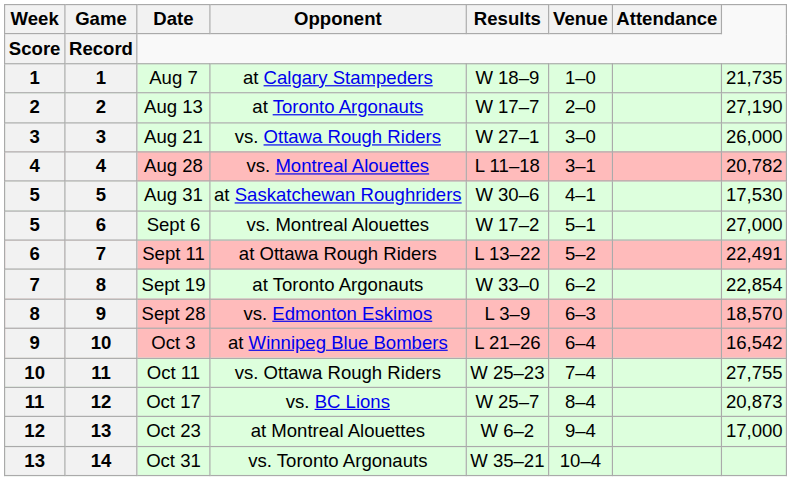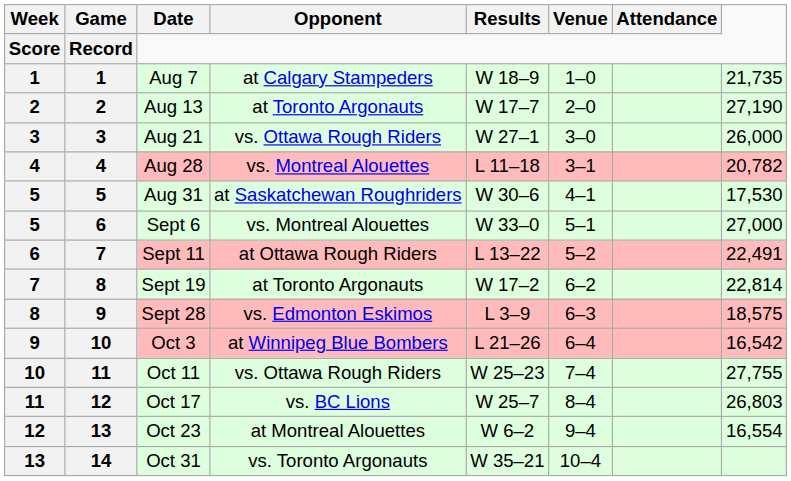(507, 225) W 17–2 -> (507, 225) W 33–0
(507, 284) W 33–0 -> (507, 284) W 17–2
(754, 284) 22,854 -> (754, 284) 22,814
(754, 313) 18,570 -> (754, 313) 18,575
(754, 401) 20,873 -> (754, 401) 26,803
(754, 431) 17,000 -> (754, 431) 16,554
